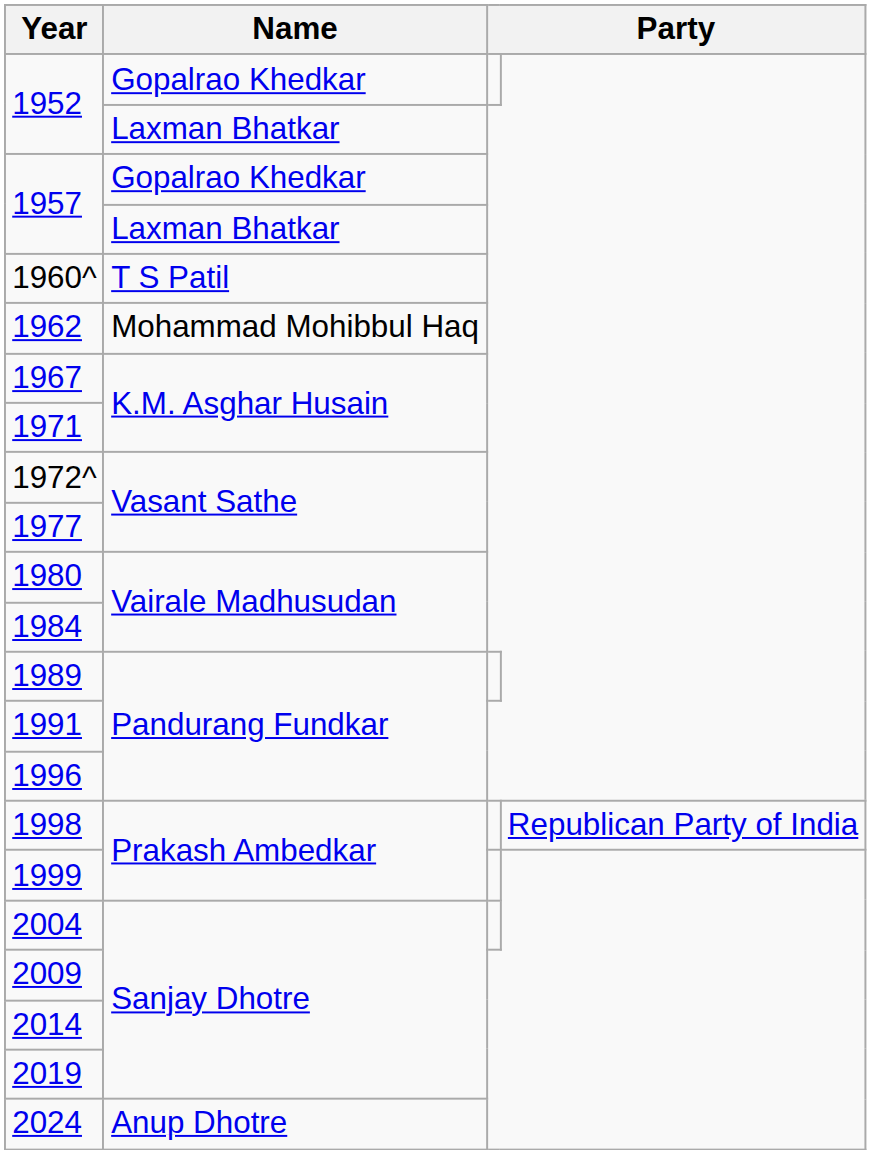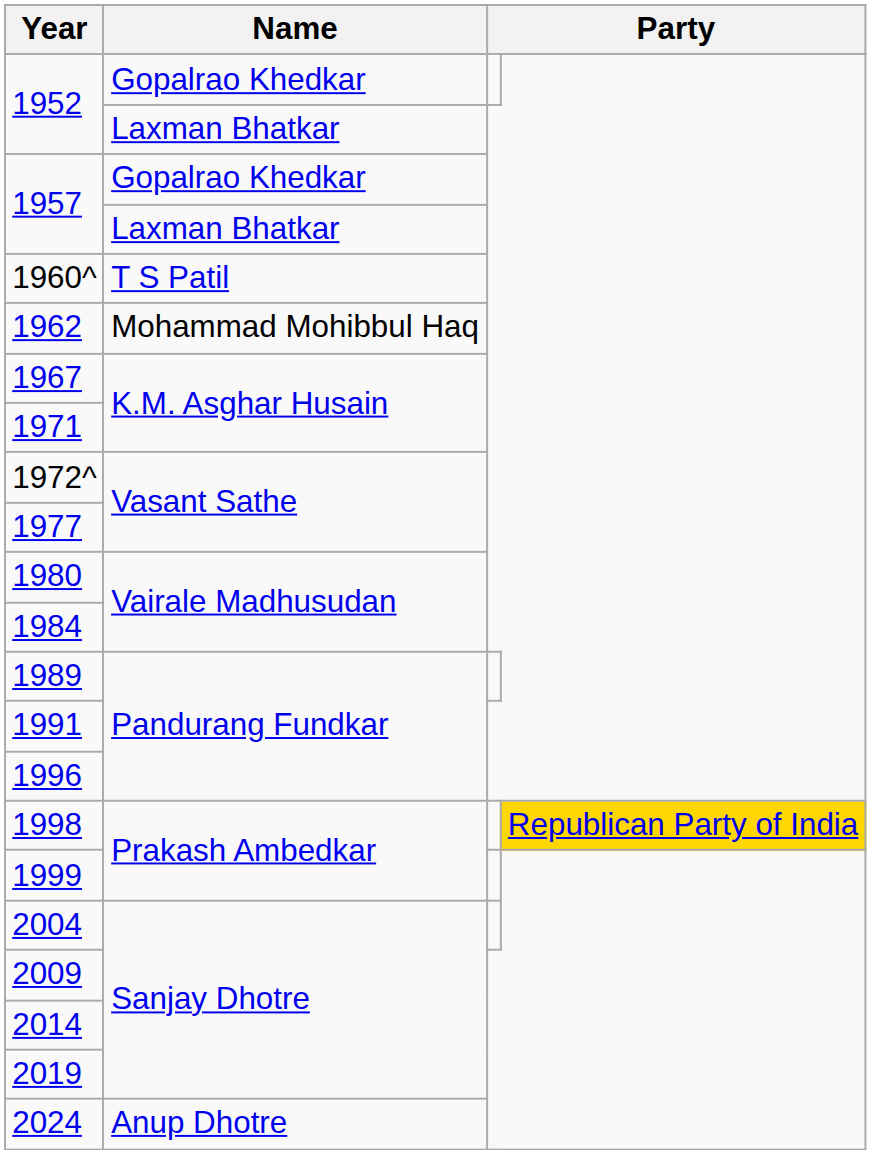(683, 825) no background -> (683, 825) gold background
